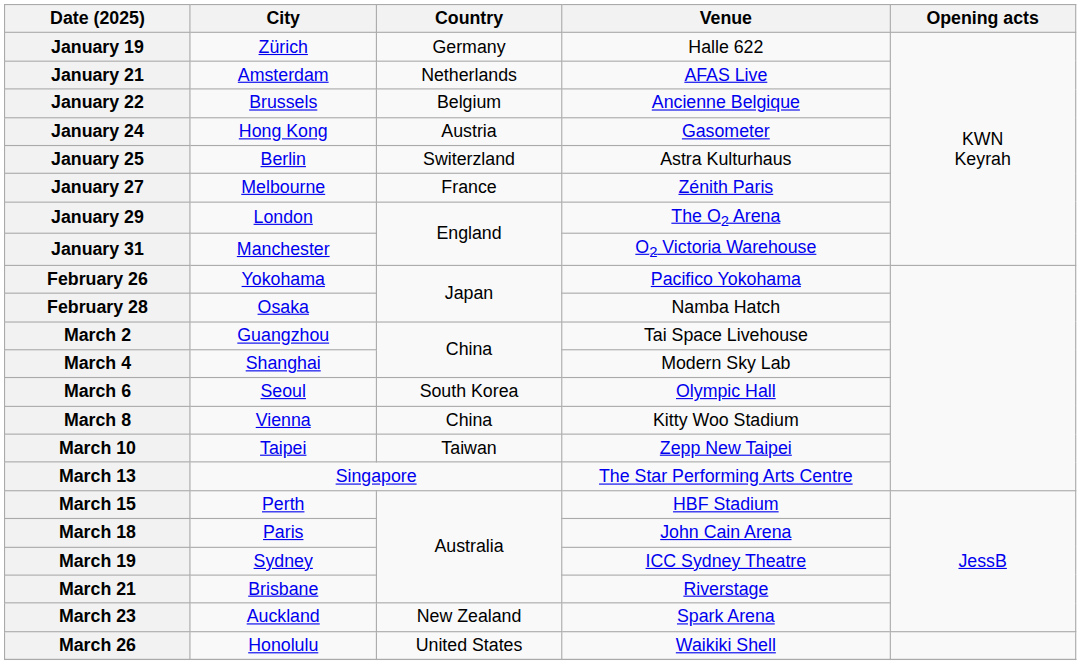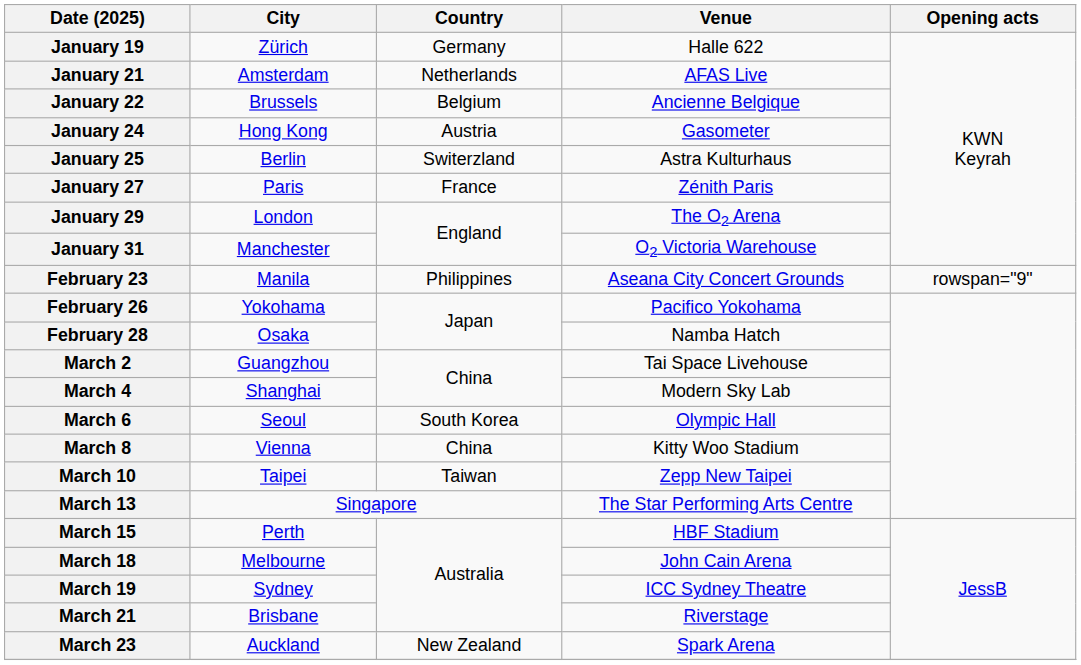(283, 187) Melbourne -> (283, 187) Paris
+ row: (97, 279)
(283, 532) Paris -> (283, 560) Melbourne
- row: (97, 645)
